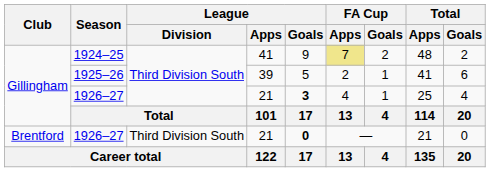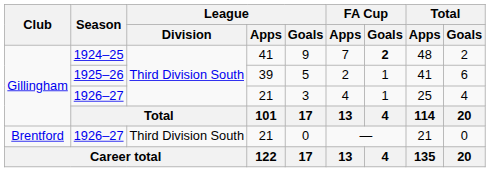(345, 55) khaki background -> (345, 55) no background
(385, 55) normal -> (385, 55) bold
(306, 95) bold -> (306, 95) normal
(306, 136) bold -> (306, 136) normal
